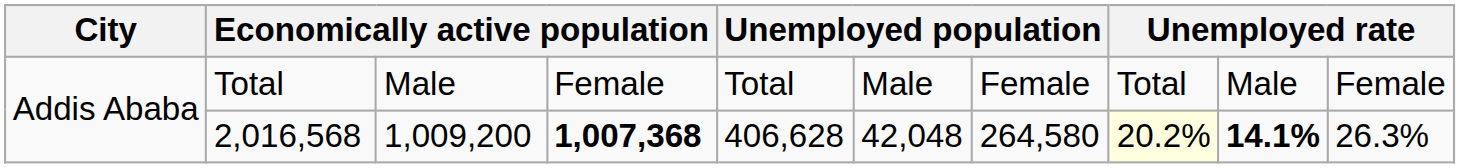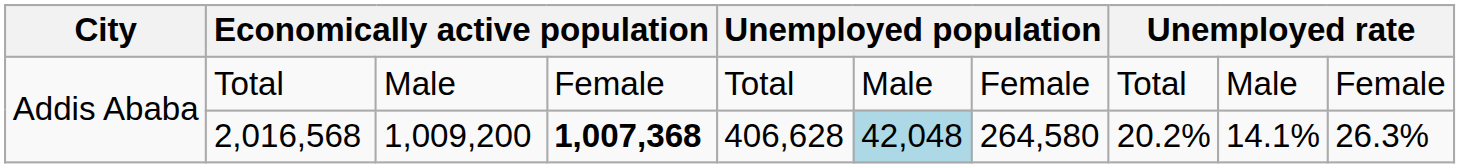(912, 135) no background -> (912, 135) lightblue background
(1164, 135) lightyellow background -> (1164, 135) no background
(1273, 135) bold -> (1273, 135) normal
